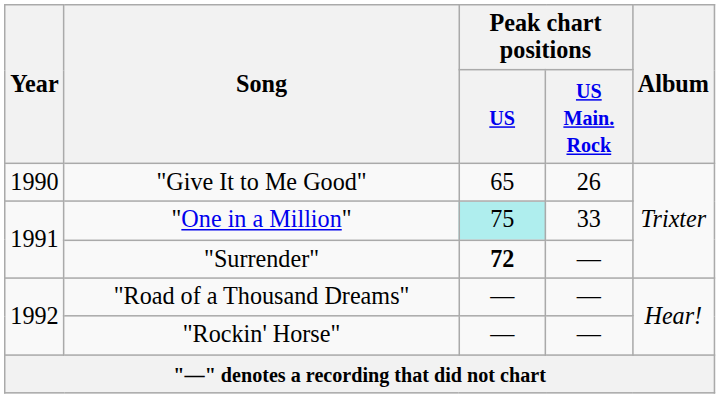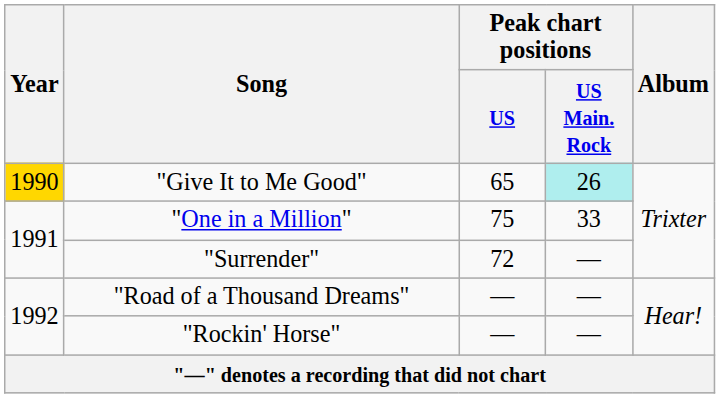(34, 181) no background -> (34, 181) gold background
(589, 181) no background -> (589, 181) paleturquoise background
(502, 220) paleturquoise background -> (502, 220) no background
(502, 258) bold -> (502, 258) normal
